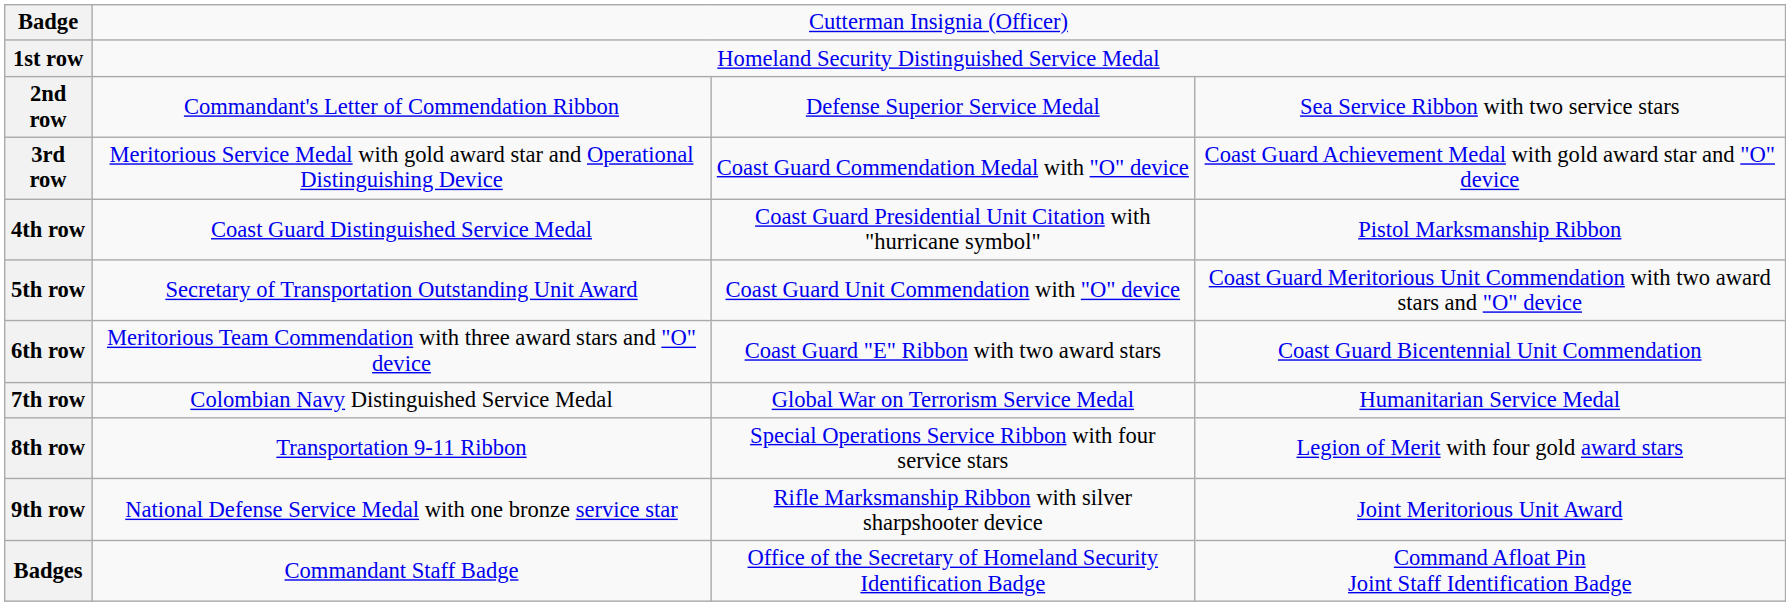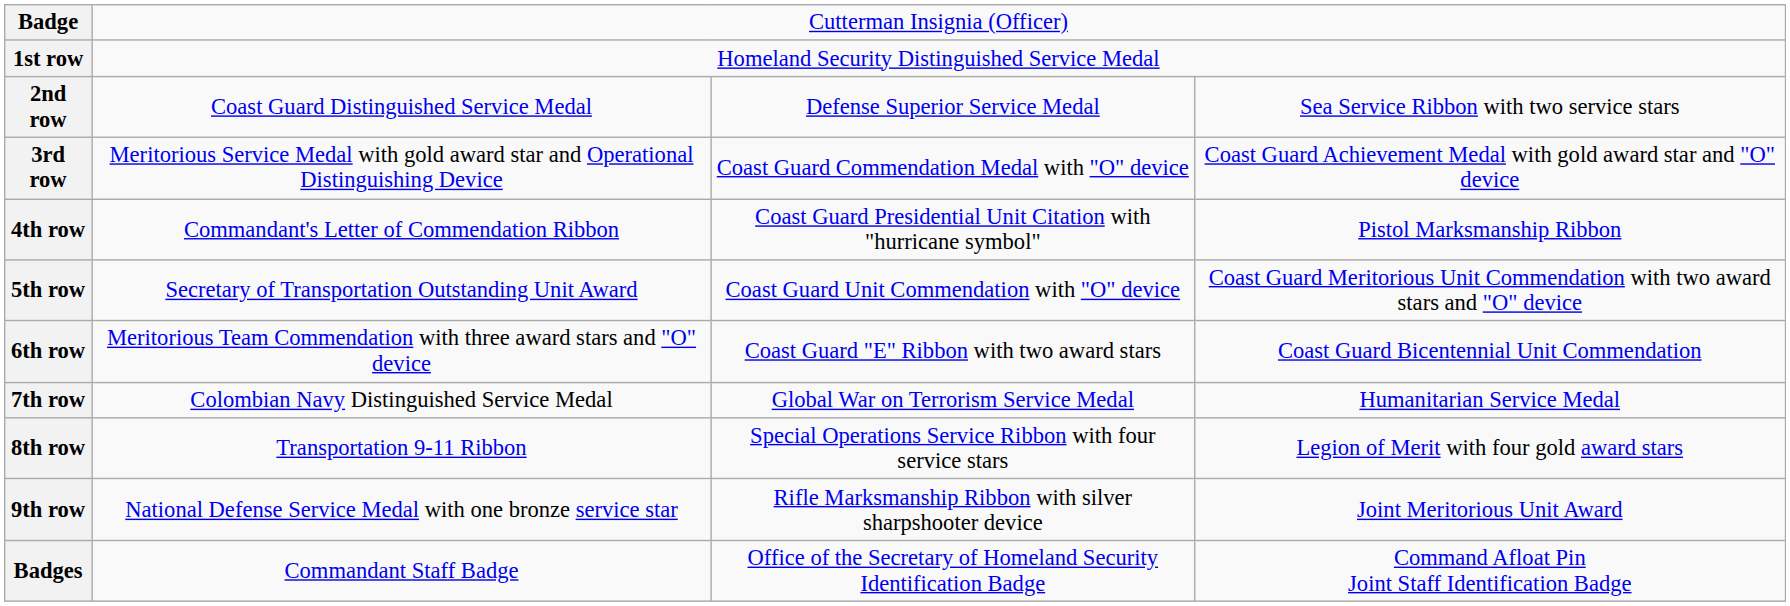(402, 106) Commandant's Letter of Commendation Ribbon -> (401, 106) Coast Guard Distinguished Service Medal
(401, 228) Coast Guard Distinguished Service Medal -> (402, 228) Commandant's Letter of Commendation Ribbon
